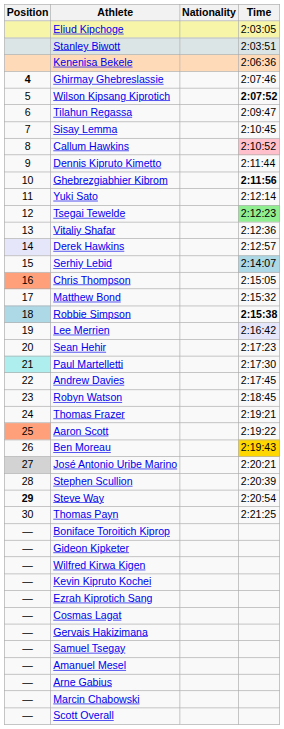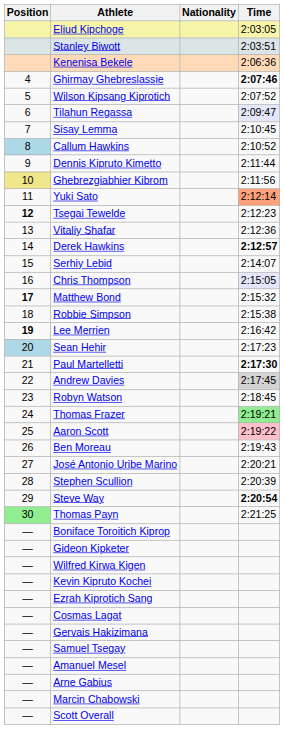(28, 79) bold -> (28, 79) normal
(258, 79) normal -> (259, 79) bold
(259, 96) bold -> (258, 96) normal
(258, 113) no background -> (258, 113) lavender background
(28, 146) no background -> (28, 146) lightblue background
(258, 146) pink background -> (258, 146) no background
(28, 180) no background -> (28, 180) khaki background
(259, 180) bold -> (258, 180) normal
(258, 197) no background -> (258, 197) lightsalmon background
(28, 213) normal -> (28, 213) bold
(258, 213) lightgreen background -> (258, 213) no background
(28, 247) lavender background -> (28, 247) no background
(258, 247) normal -> (259, 247) bold
(258, 264) lightblue background -> (258, 264) no background
(28, 280) lightsalmon background -> (28, 280) no background
(258, 280) no background -> (258, 280) lavender background
(28, 297) normal -> (28, 297) bold
(28, 314) lightblue background -> (28, 314) no background
(259, 314) bold -> (258, 314) normal
(28, 331) normal -> (28, 331) bold
(258, 331) lavender background -> (258, 331) no background
(28, 347) no background -> (28, 347) lightblue background
(28, 364) paleturquoise background -> (28, 364) no background
(258, 364) normal -> (259, 364) bold
(258, 381) no background -> (258, 381) lightgrey background
(258, 414) no background -> (258, 414) lightgreen background
(28, 431) lightsalmon background -> (28, 431) no background
(258, 431) no background -> (258, 431) pink background
(258, 448) gold background -> (258, 448) no background
(28, 465) lightgrey background -> (28, 465) no background
(28, 498) bold -> (28, 498) normal
(258, 498) normal -> (259, 498) bold
(28, 515) no background -> (28, 515) lightgreen background
